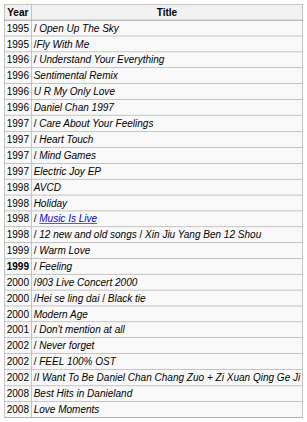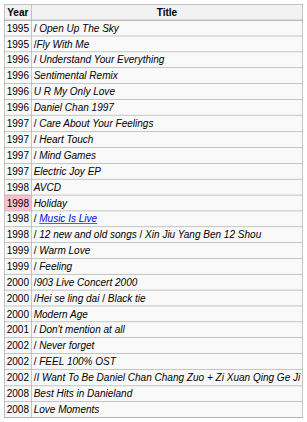(18, 203) no background -> (18, 203) pink background
(18, 267) bold -> (18, 267) normal
